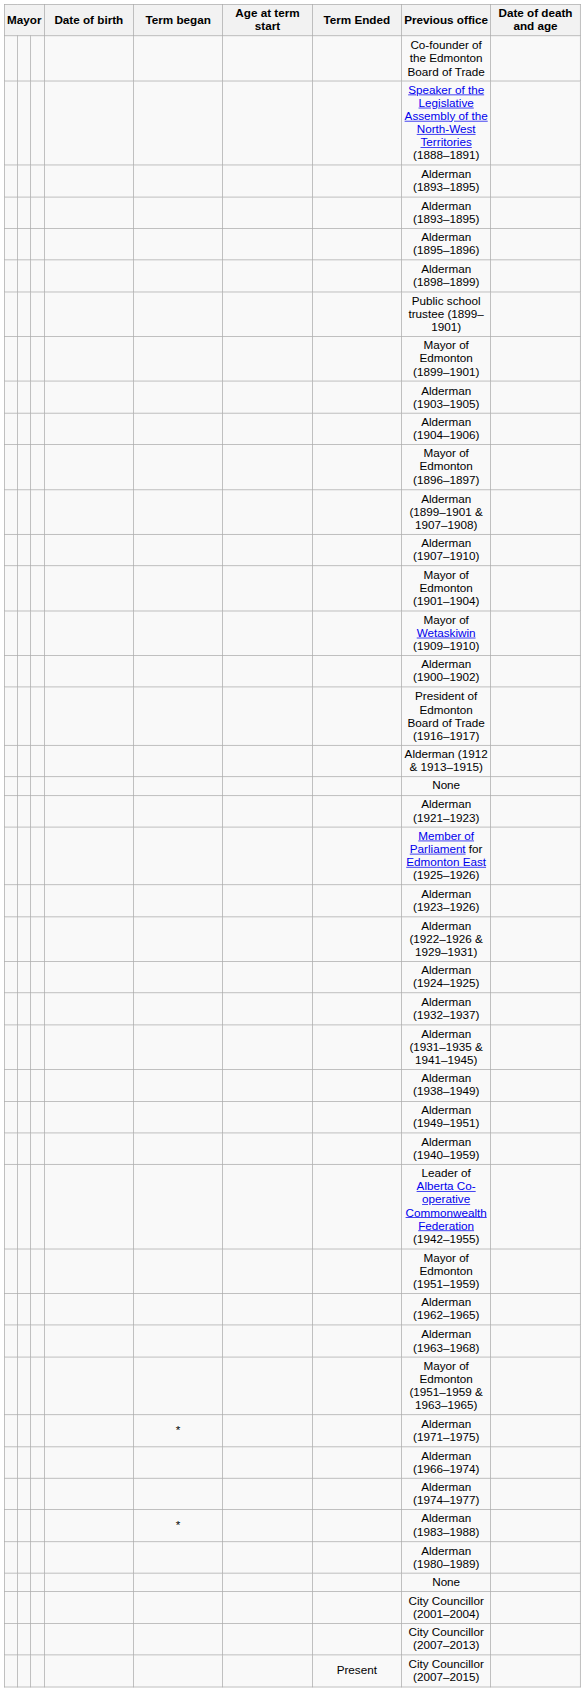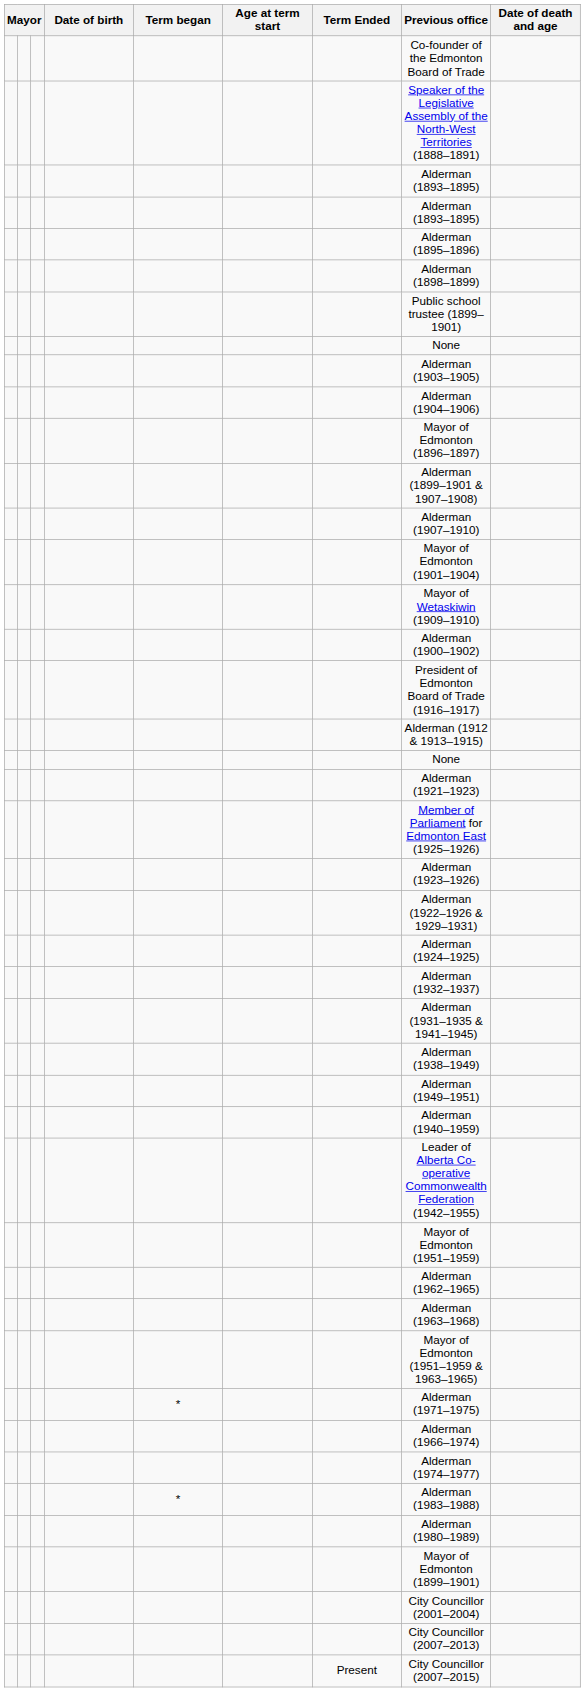(446, 359) Mayor of Edmonton (1899–1901) -> (446, 345) None
(446, 1582) None -> (446, 1569) Mayor of Edmonton (1899–1901)
